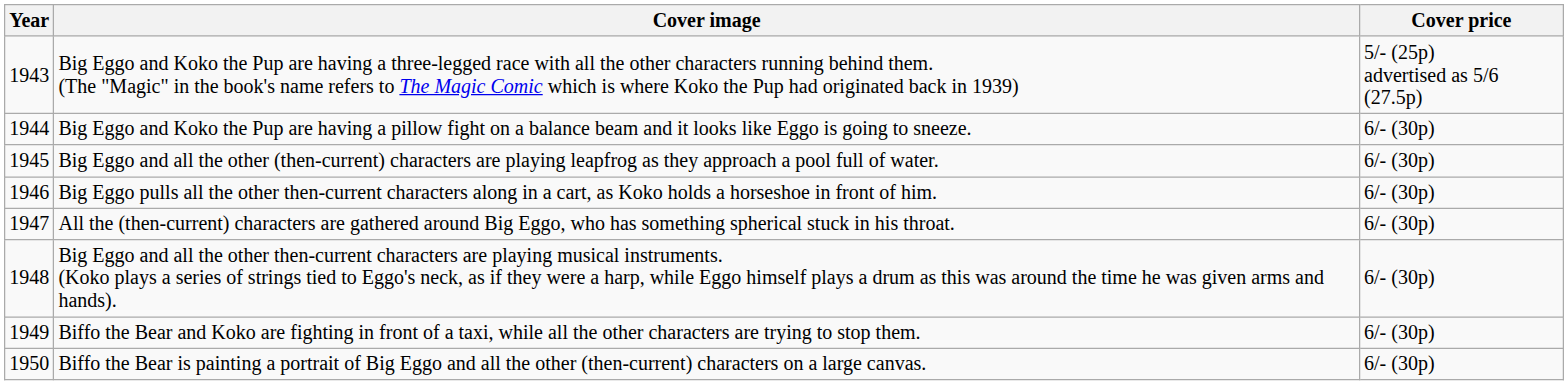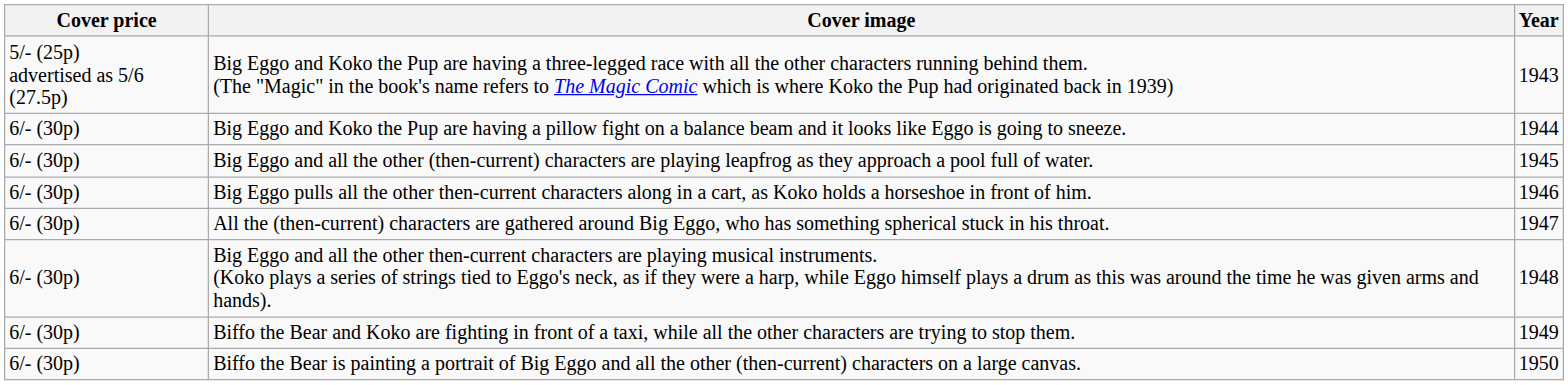columns swapped: (29, 20) <-> (1461, 20)
